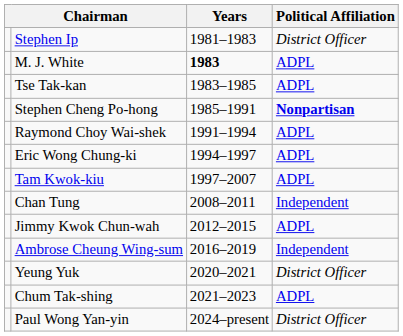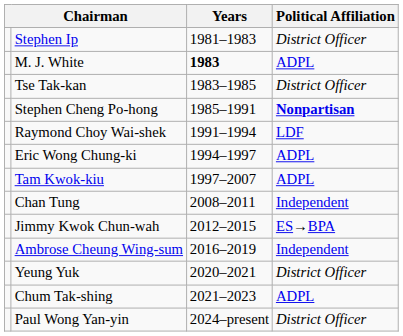(295, 86) ADPL -> (321, 86) District Officer
(295, 132) ADPL -> (290, 132) LDF
(295, 226) ADPL -> (306, 226) ES→BPA
